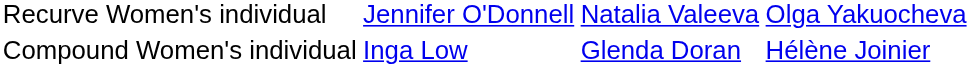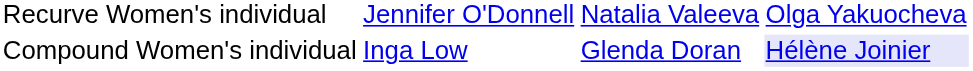(848, 50) no background -> (848, 50) lavender background
